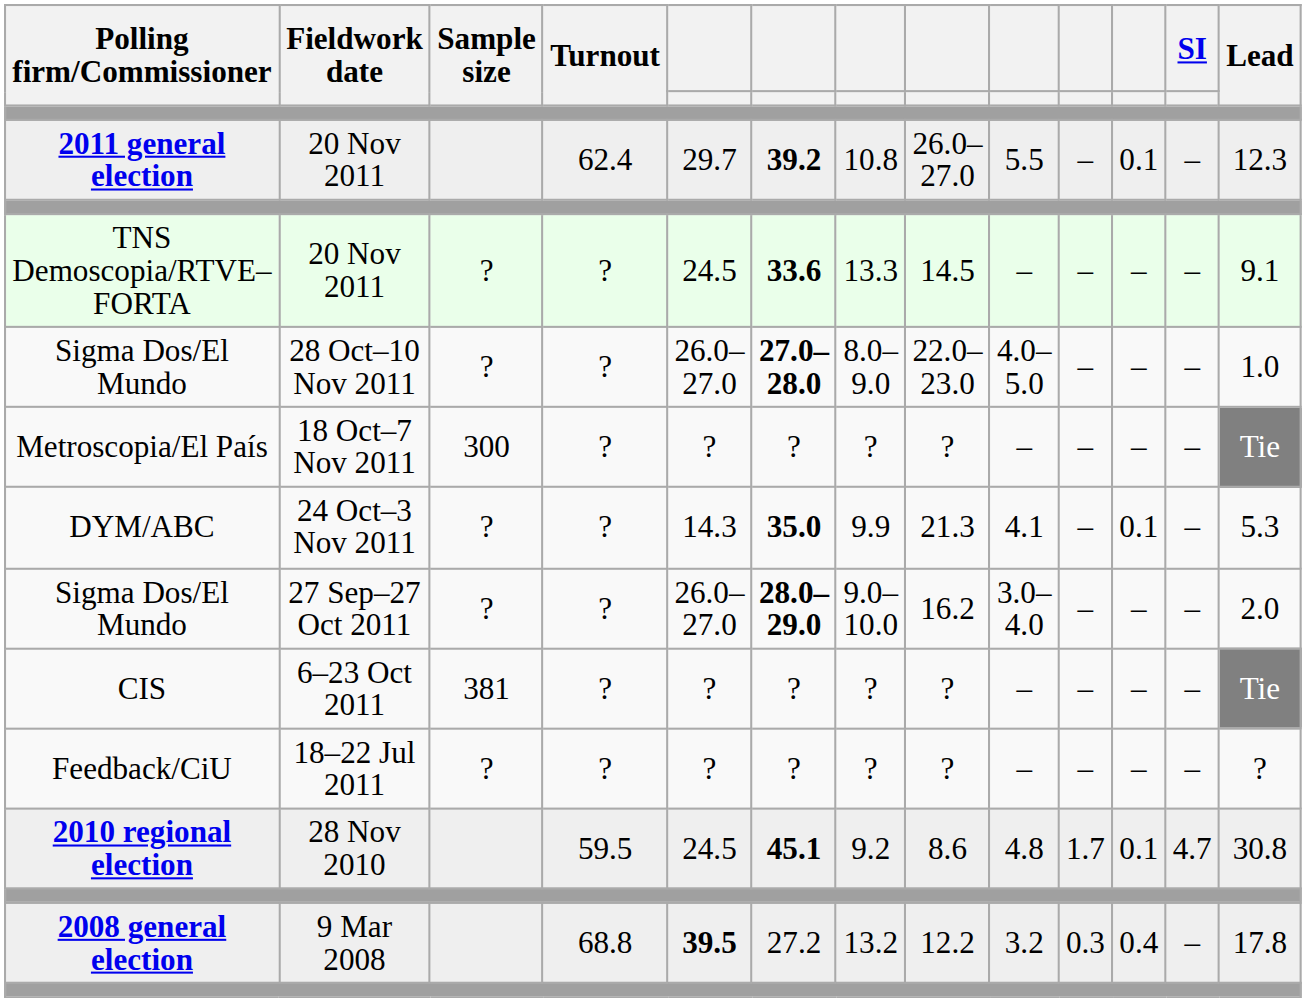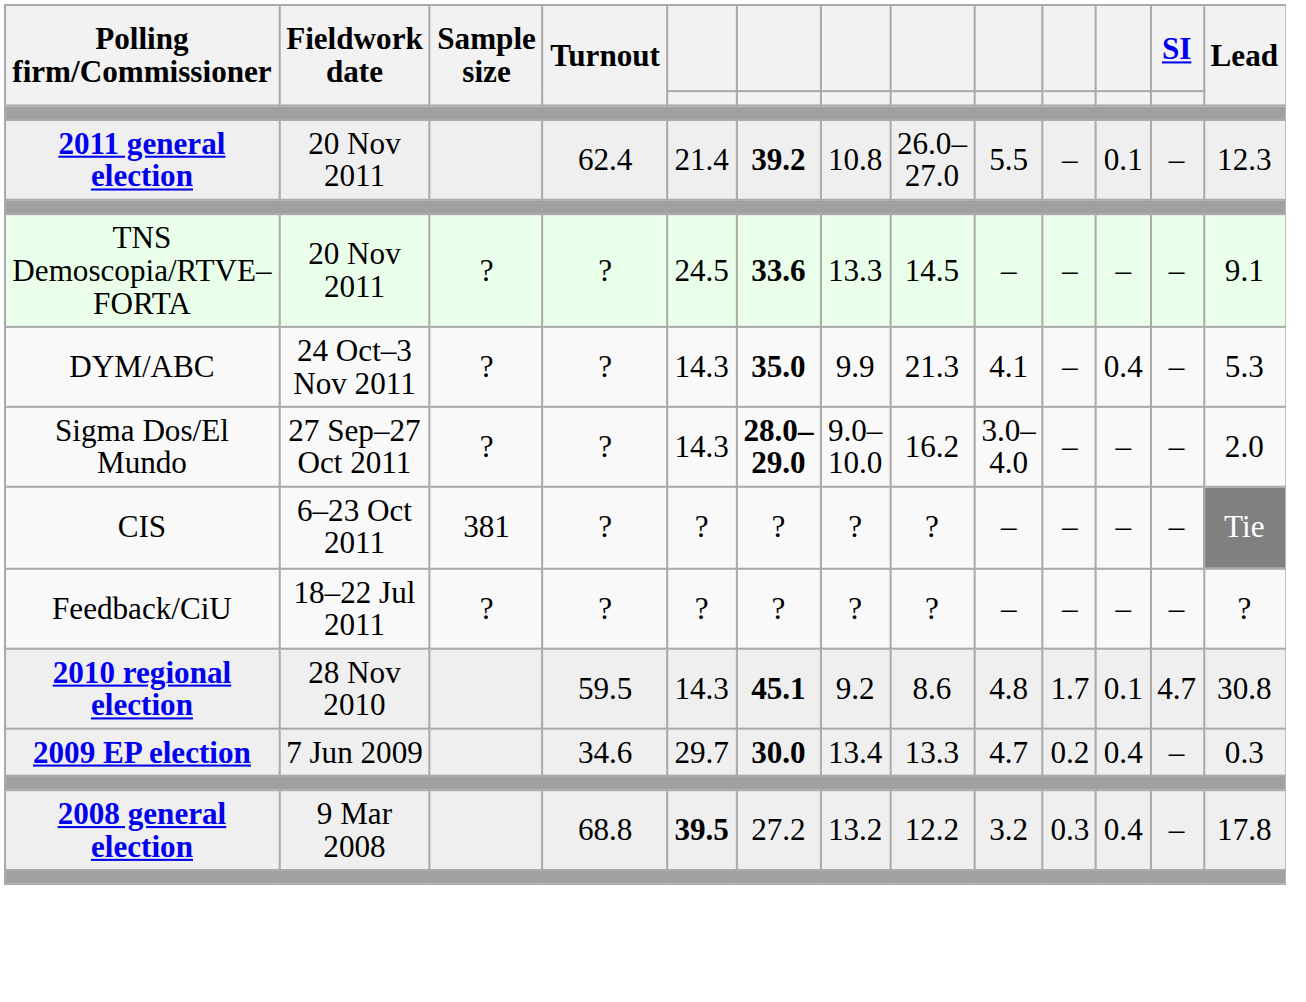(709, 159) 29.7 -> (702, 159) 21.4
- row: (142, 367)
- row: (142, 447)
(1139, 527) 0.1 -> (1123, 367) 0.4
(709, 607) 26.0– 27.0 -> (702, 447) 14.3
(709, 847) 24.5 -> (702, 687) 14.3
+ row: (142, 751)
